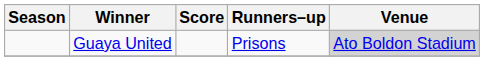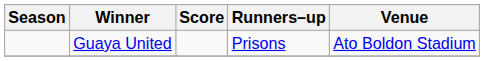(405, 43) lightgrey background -> (405, 43) no background
